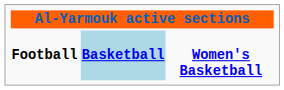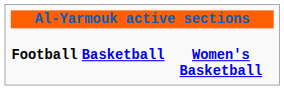(123, 55) lightblue background -> (123, 55) no background
